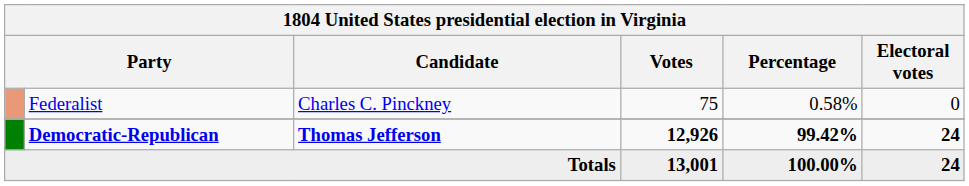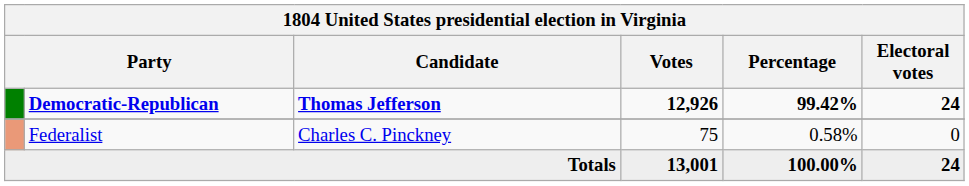rows swapped: (124, 134) <-> (66, 103)
